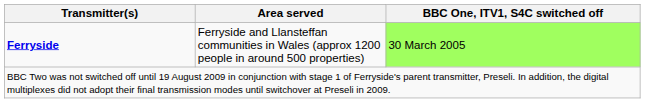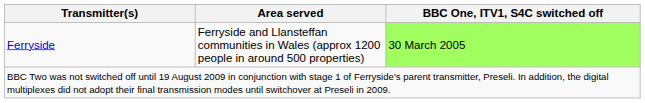(33, 44) bold -> (31, 44) normal
